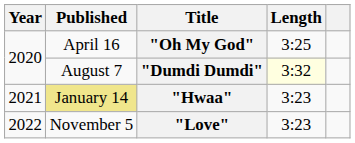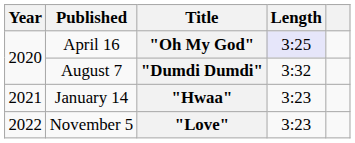(296, 44) no background -> (296, 44) lavender background
(296, 71) lightyellow background -> (296, 71) no background
(91, 97) khaki background -> (91, 97) no background
